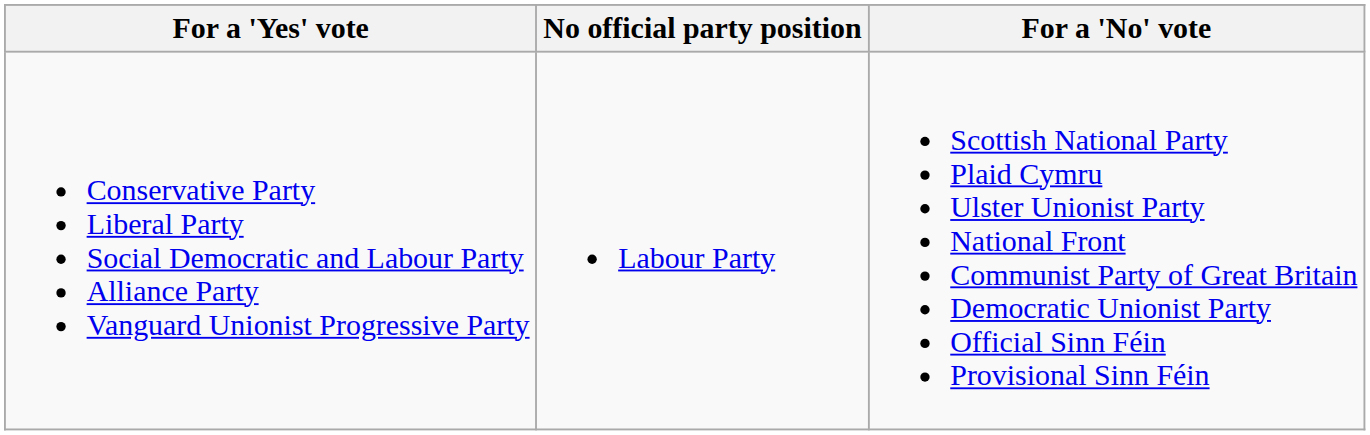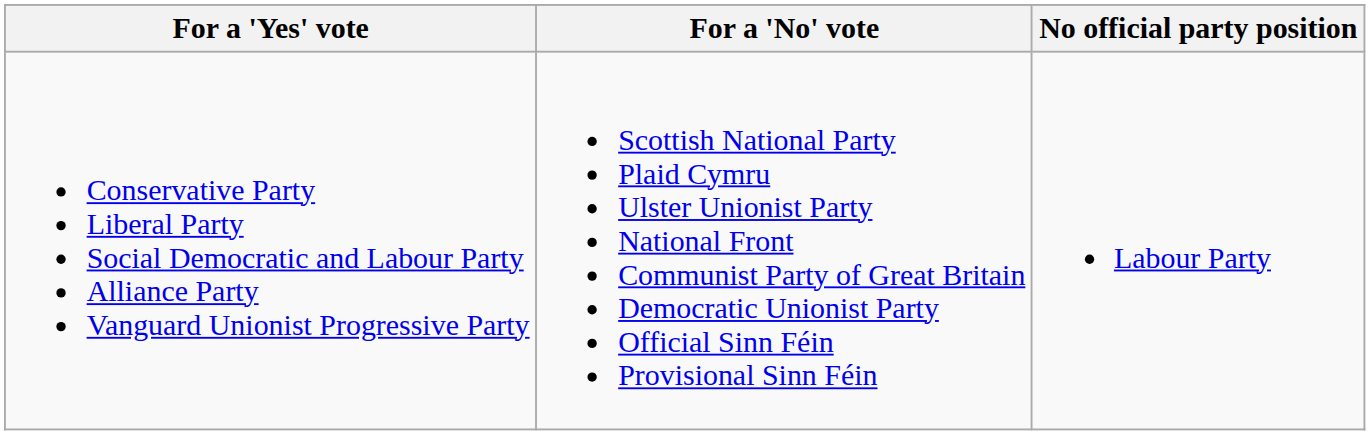columns swapped: (703, 28) <-> (1116, 28)
